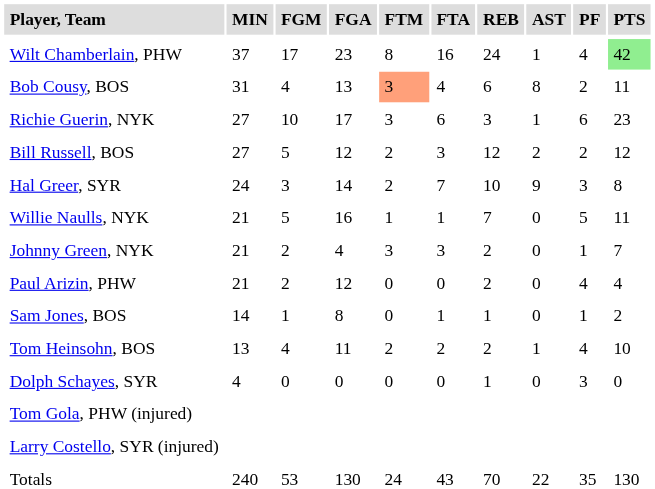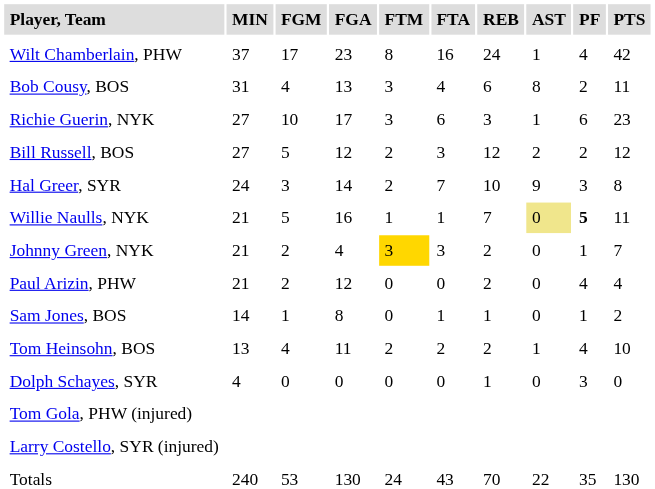(622, 54) lightgreen background -> (622, 54) no background
(389, 86) lightsalmon background -> (389, 86) no background
(536, 217) no background -> (536, 217) khaki background
(583, 217) normal -> (583, 217) bold
(389, 250) no background -> (389, 250) gold background
